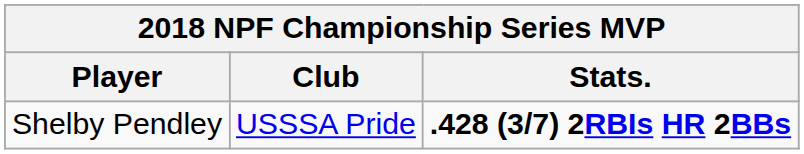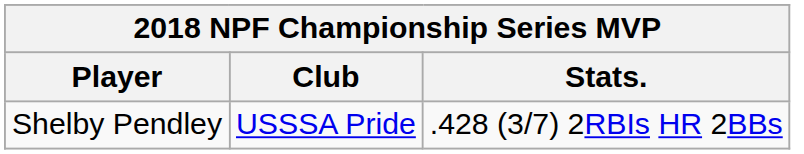(610, 124) bold -> (606, 124) normal
